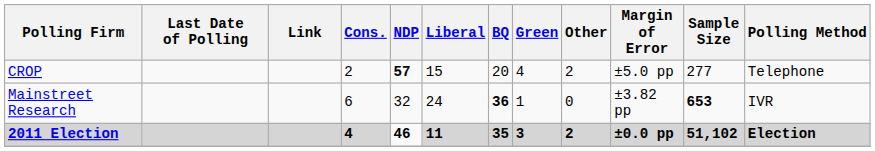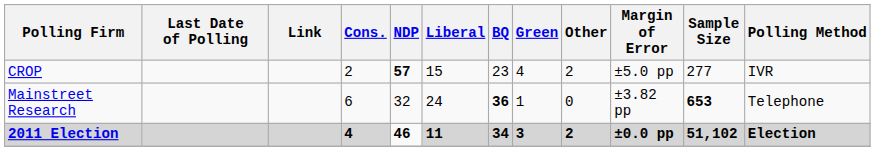(501, 72) 20 -> (501, 72) 23
(786, 72) Telephone -> (760, 72) IVR
(760, 103) IVR -> (786, 103) Telephone
(501, 134) 35 -> (501, 134) 34
